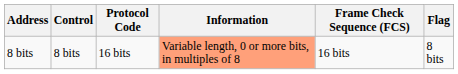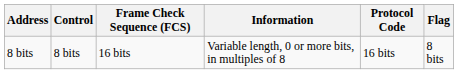columns swapped: (128, 20) <-> (369, 20)
(236, 52) lightsalmon background -> (281, 52) no background
